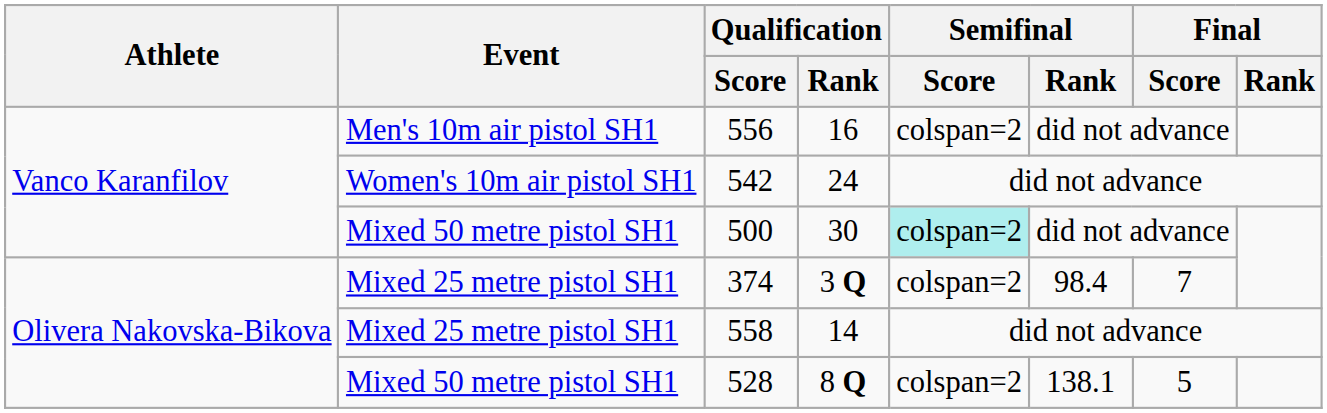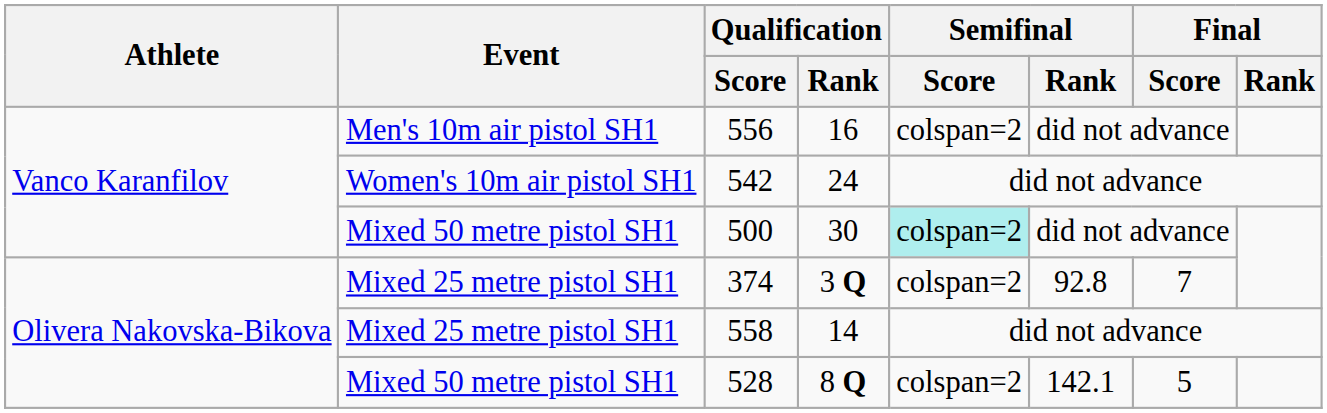(1081, 281) 98.4 -> (1081, 281) 92.8
(1081, 382) 138.1 -> (1081, 382) 142.1
